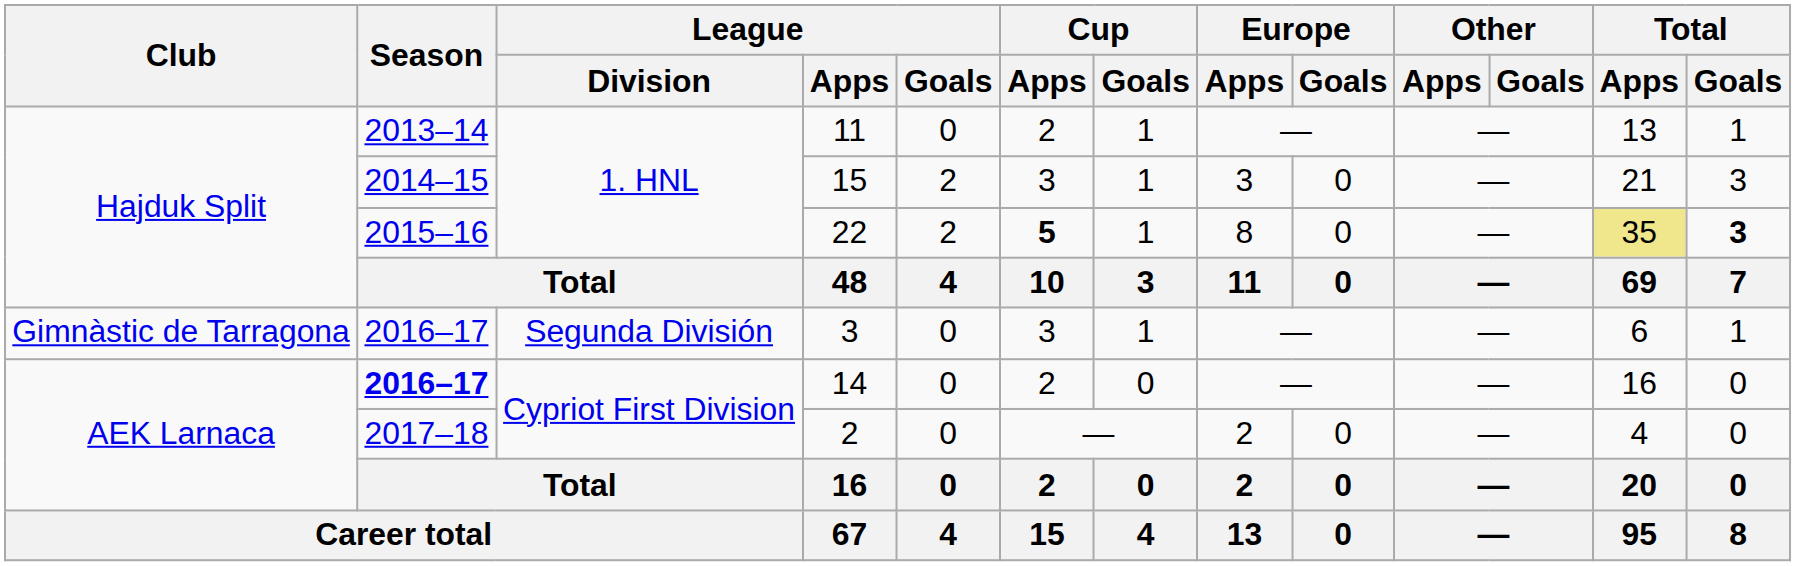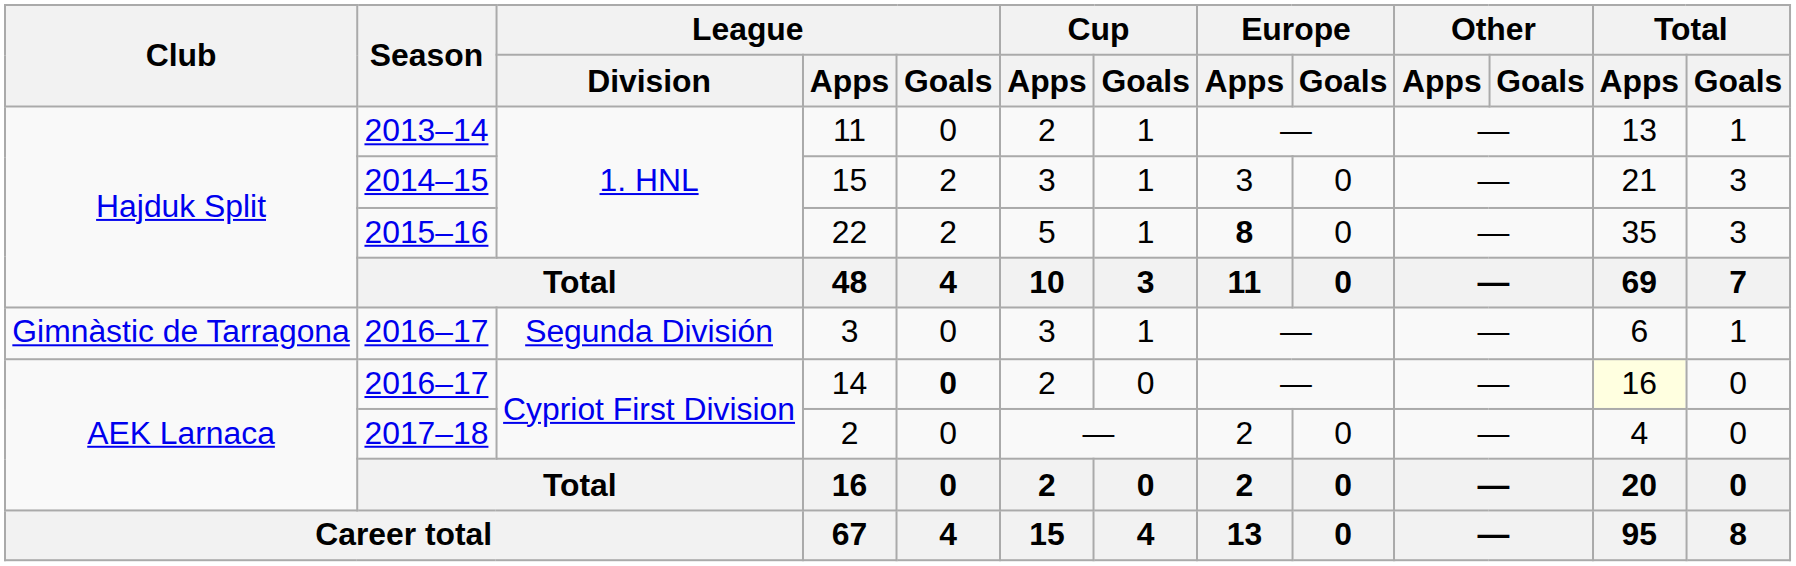(1047, 231) bold -> (1047, 231) normal
(1244, 231) normal -> (1244, 231) bold
(1639, 231) khaki background -> (1639, 231) no background
(1738, 231) bold -> (1738, 231) normal
(426, 383) bold -> (426, 383) normal
(948, 383) normal -> (948, 383) bold
(1639, 383) no background -> (1639, 383) lightyellow background
